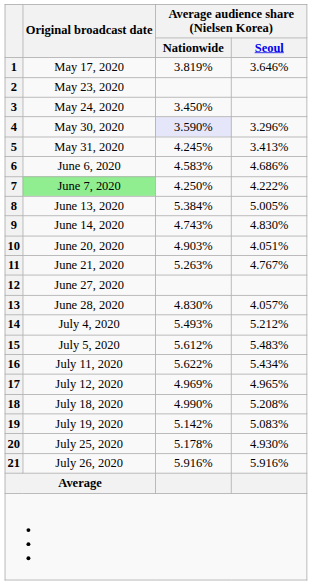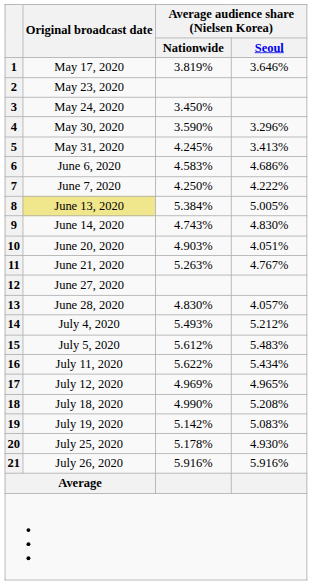(193, 127) lavender background -> (193, 127) no background
(89, 186) lightgreen background -> (89, 186) no background
(89, 206) no background -> (89, 206) khaki background
